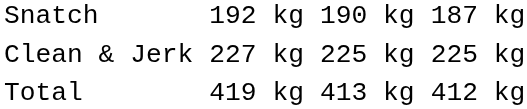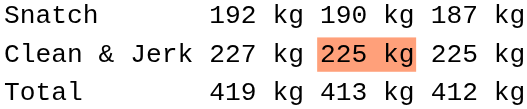(367, 55) no background -> (367, 55) lightsalmon background
